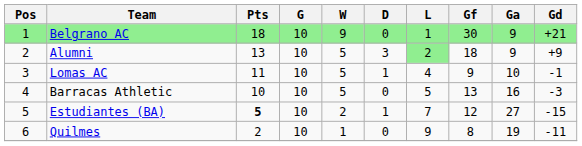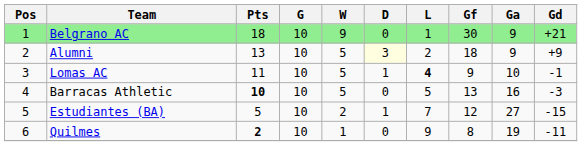(385, 53) no background -> (385, 53) lightyellow background
(428, 53) lightgreen background -> (428, 53) no background
(428, 73) normal -> (428, 73) bold
(258, 92) normal -> (258, 92) bold
(258, 112) bold -> (258, 112) normal
(258, 131) normal -> (258, 131) bold
